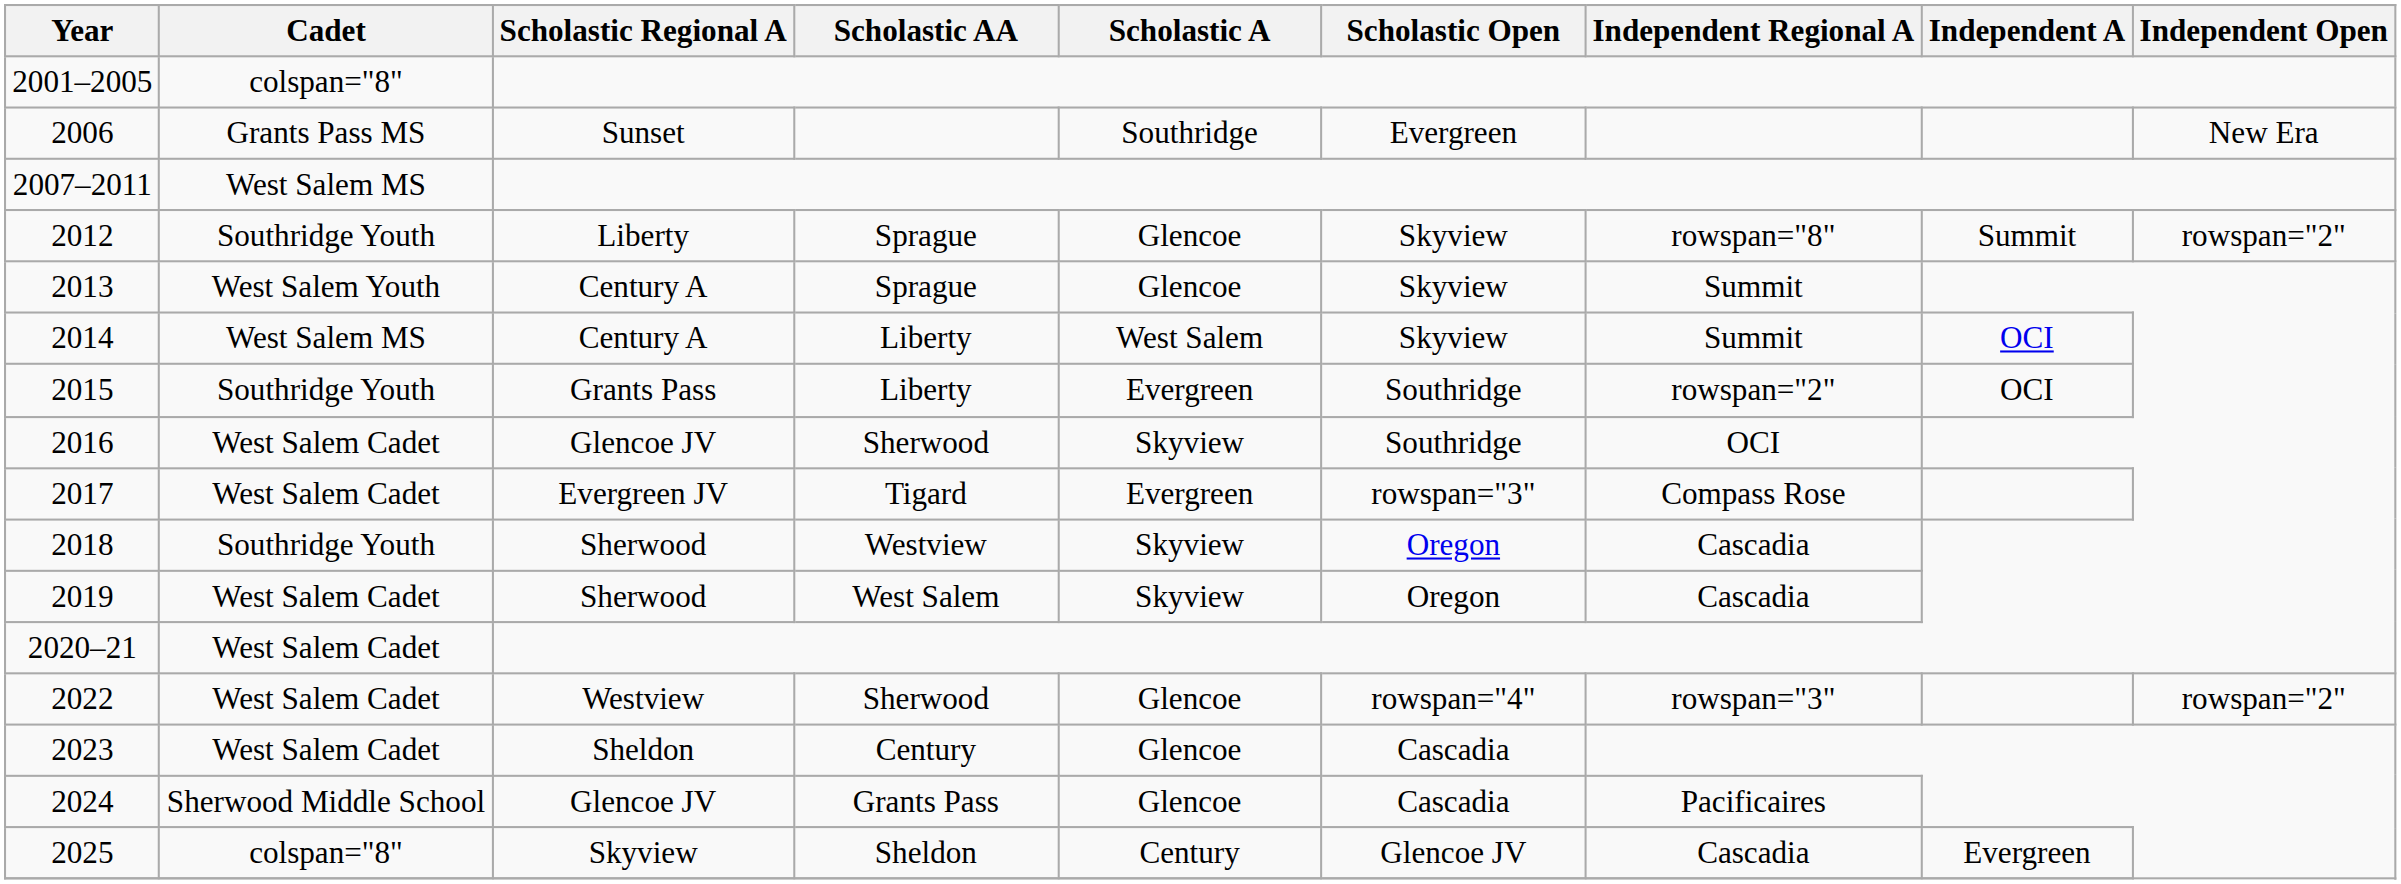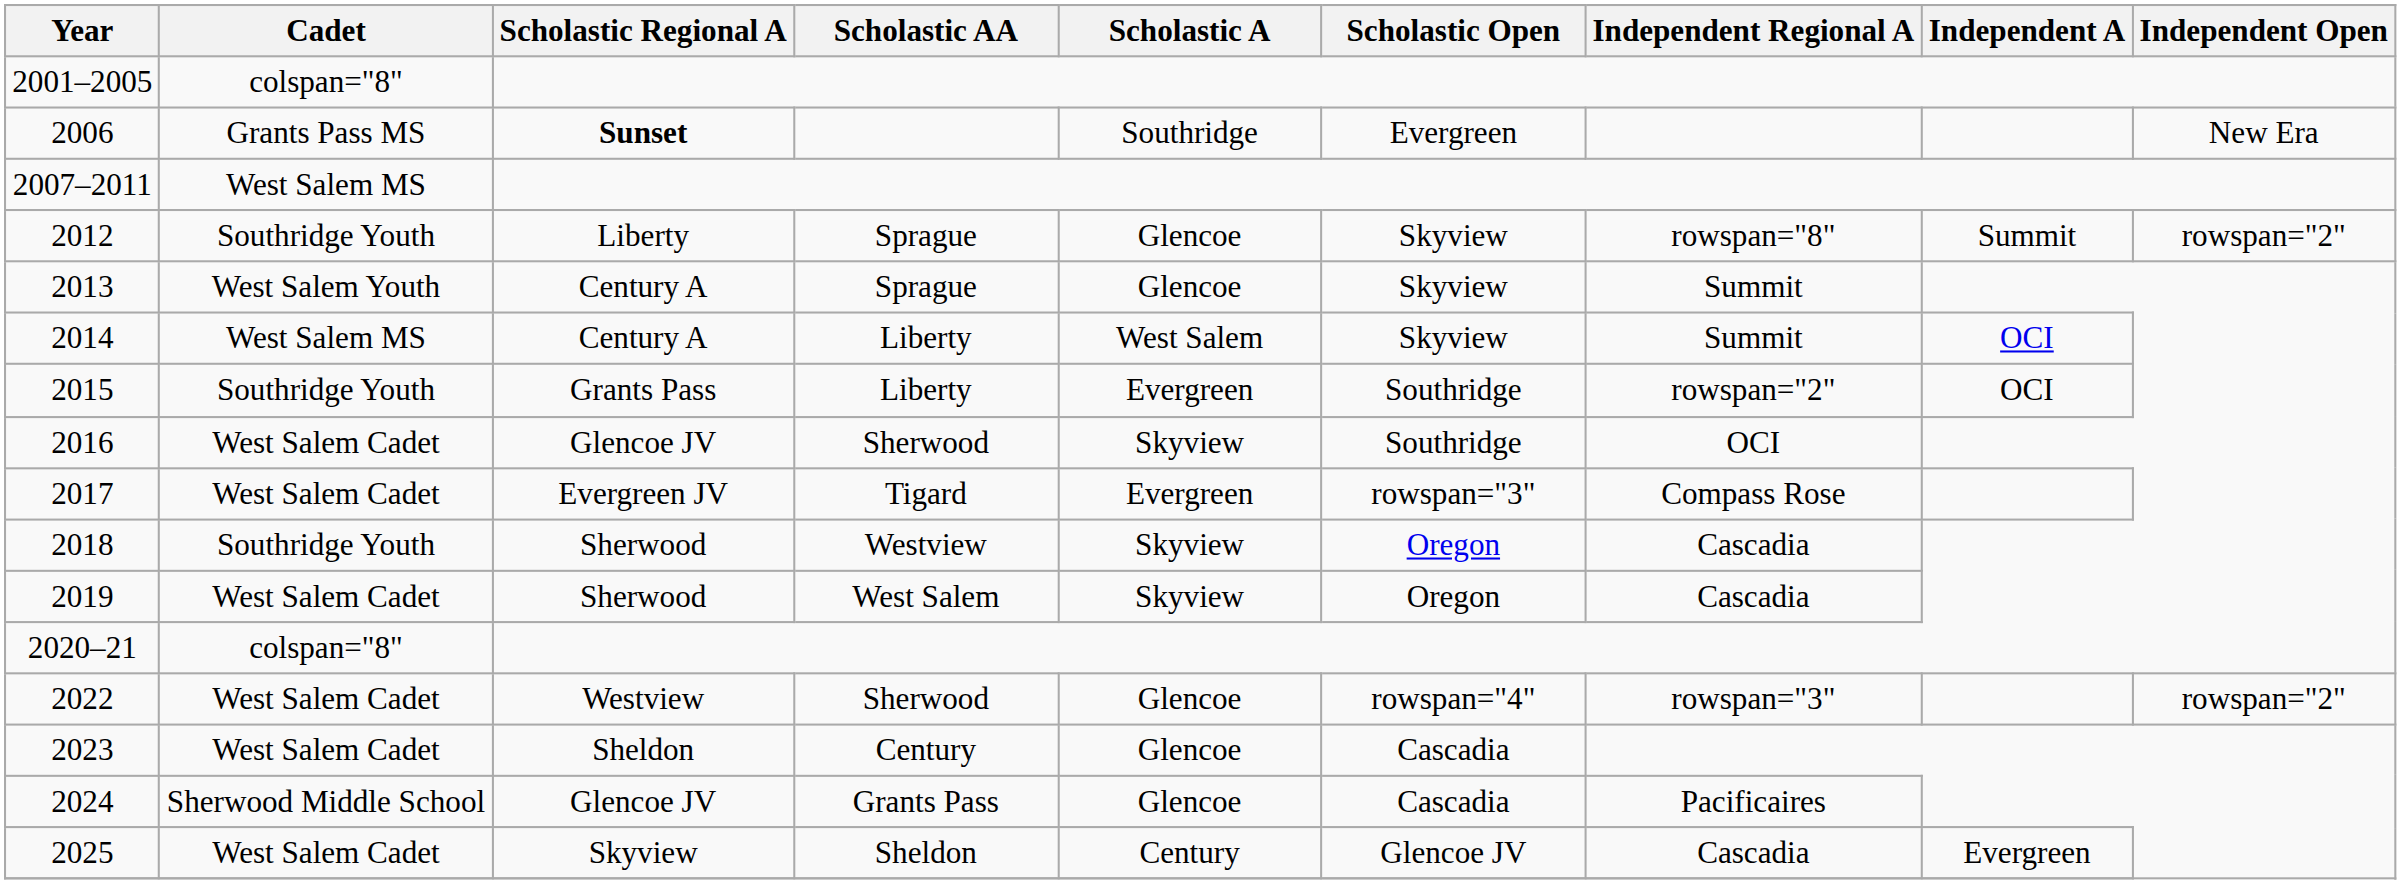(643, 133) normal -> (643, 133) bold
(326, 646) West Salem Cadet -> (326, 646) colspan="8"
(326, 852) colspan="8" -> (326, 852) West Salem Cadet
